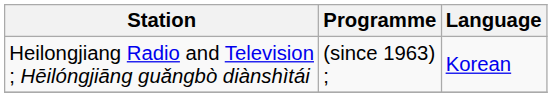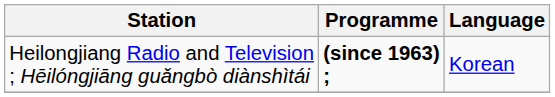(379, 64) normal -> (382, 64) bold
